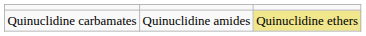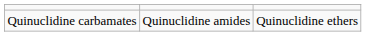(307, 20) khaki background -> (307, 20) no background
